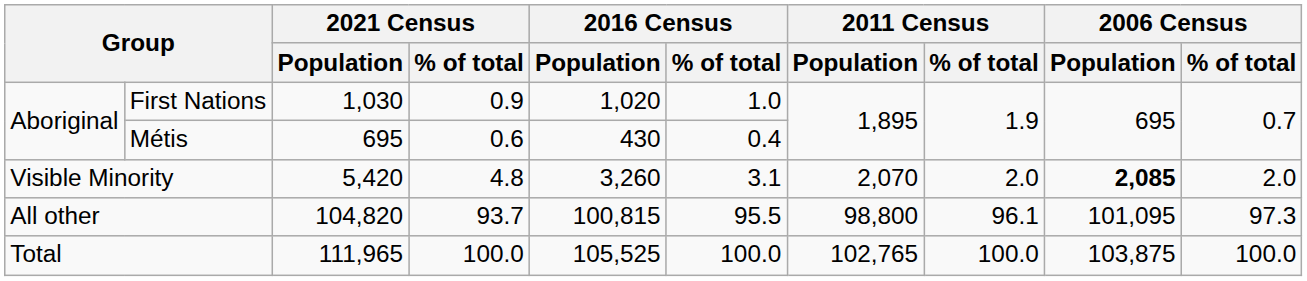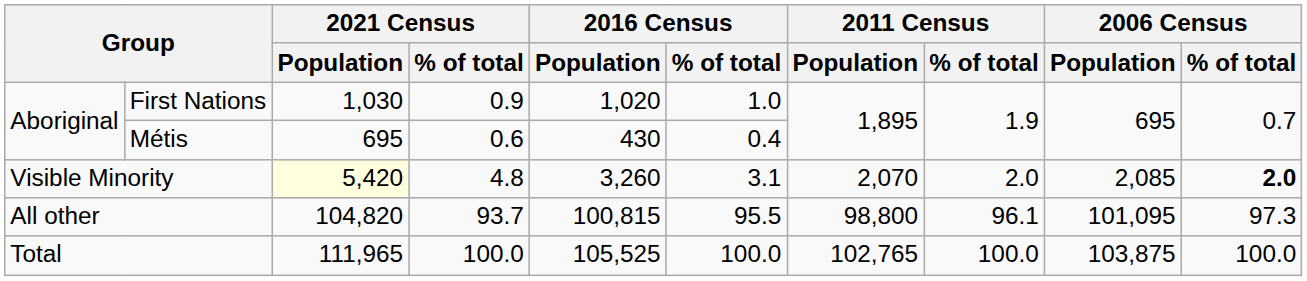(373, 178) no background -> (373, 178) lightyellow background
(1145, 178) bold -> (1145, 178) normal
(1279, 178) normal -> (1279, 178) bold
